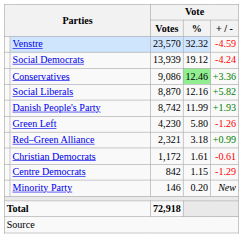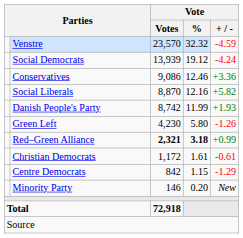(197, 76) lightgreen background -> (197, 76) no background
(169, 140) normal -> (169, 140) bold
(199, 140) normal -> (199, 140) bold
